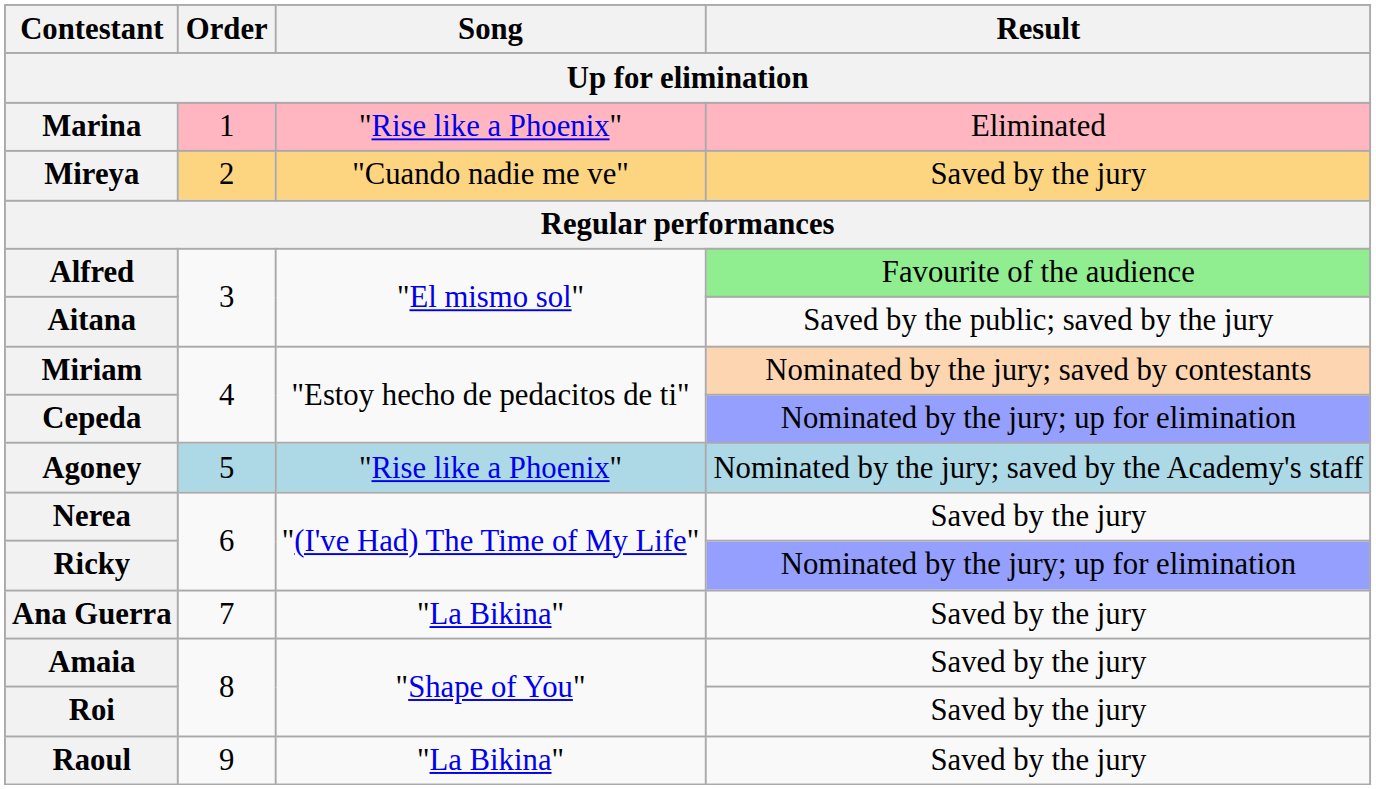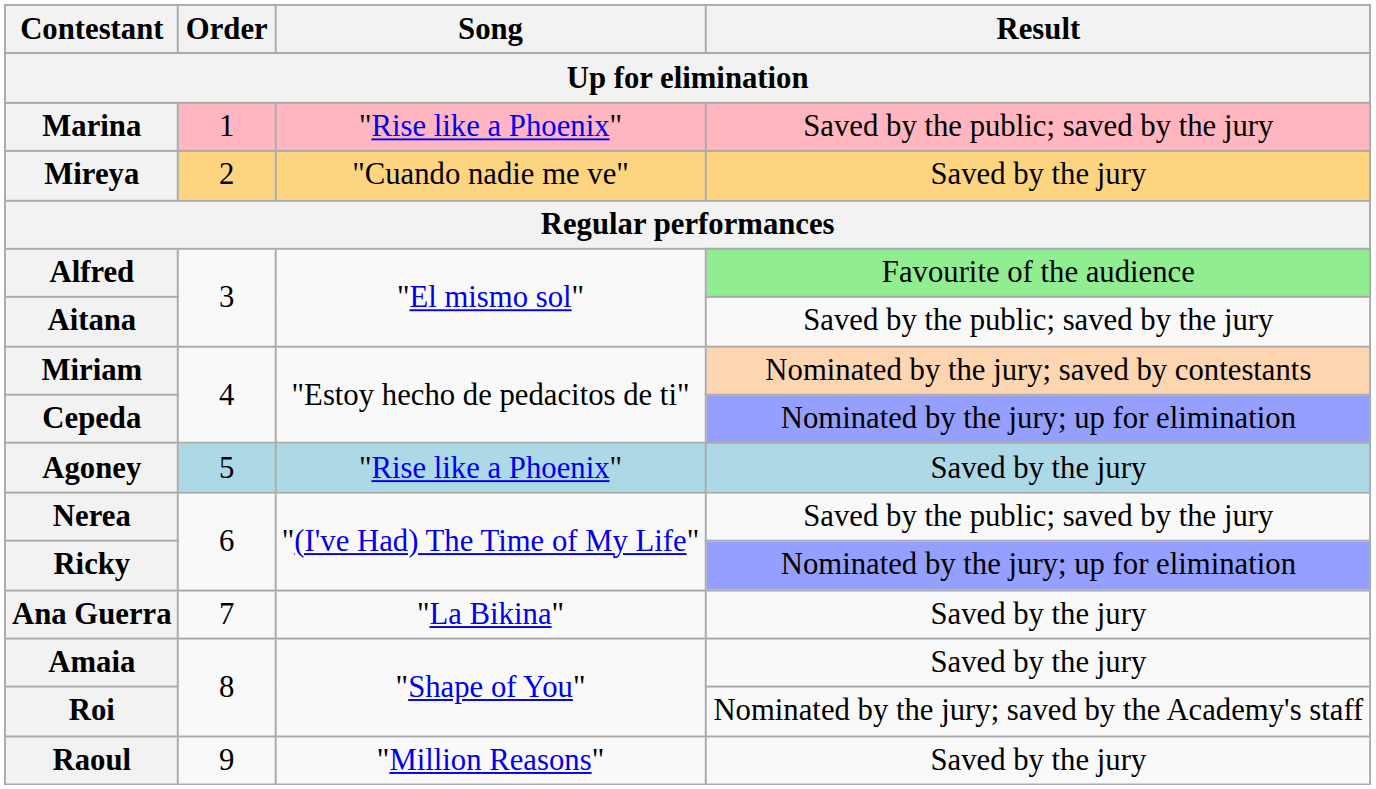(1038, 126) Eliminated -> (1038, 126) Saved by the public; saved by the jury
(1038, 467) Nominated by the jury; saved by the Academy's staff -> (1038, 467) Saved by the jury
(1038, 516) Saved by the jury -> (1038, 516) Saved by the public; saved by the jury
(1038, 710) Saved by the jury -> (1038, 710) Nominated by the jury; saved by the Academy's staff
(491, 759) "La Bikina" -> (491, 759) "Million Reasons"
